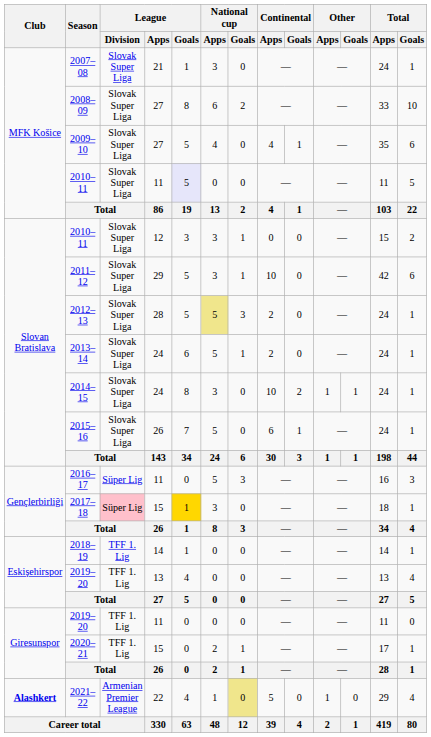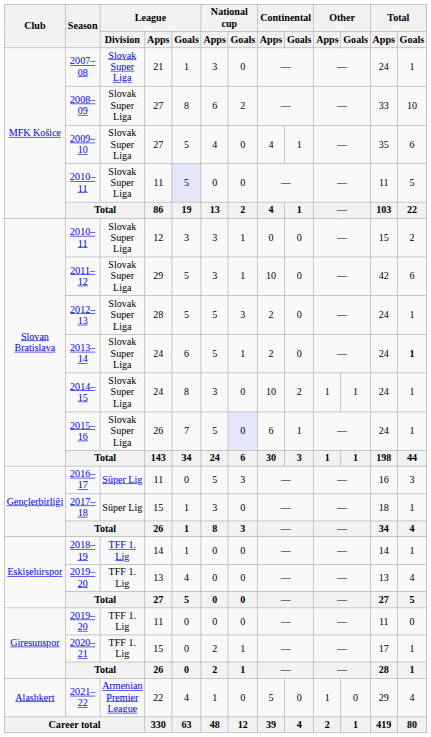(215, 315) khaki background -> (215, 315) no background
(412, 353) normal -> (412, 353) bold
(243, 431) no background -> (243, 431) lavender background
(122, 507) pink background -> (122, 507) no background
(187, 507) gold background -> (187, 507) no background
(35, 697) bold -> (35, 697) normal
(243, 697) khaki background -> (243, 697) no background
